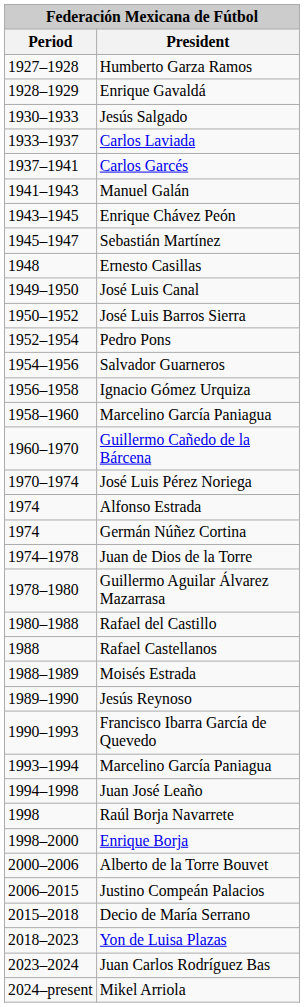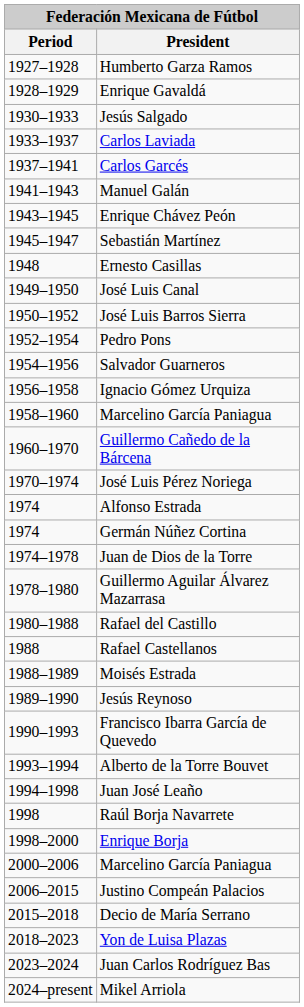(186, 766) Marcelino García Paniagua -> (184, 766) Alberto de la Torre Bouvet
(184, 865) Alberto de la Torre Bouvet -> (186, 865) Marcelino García Paniagua
